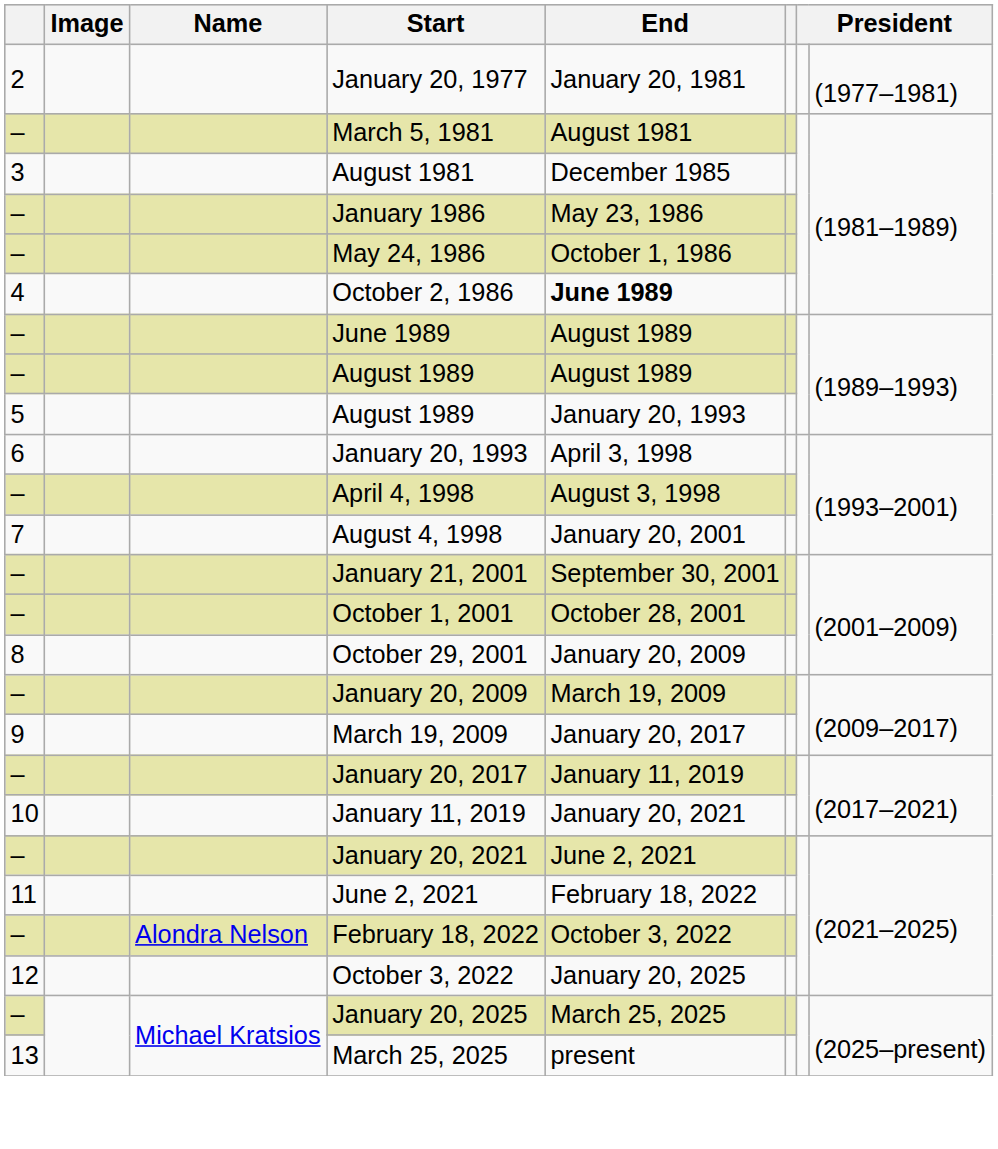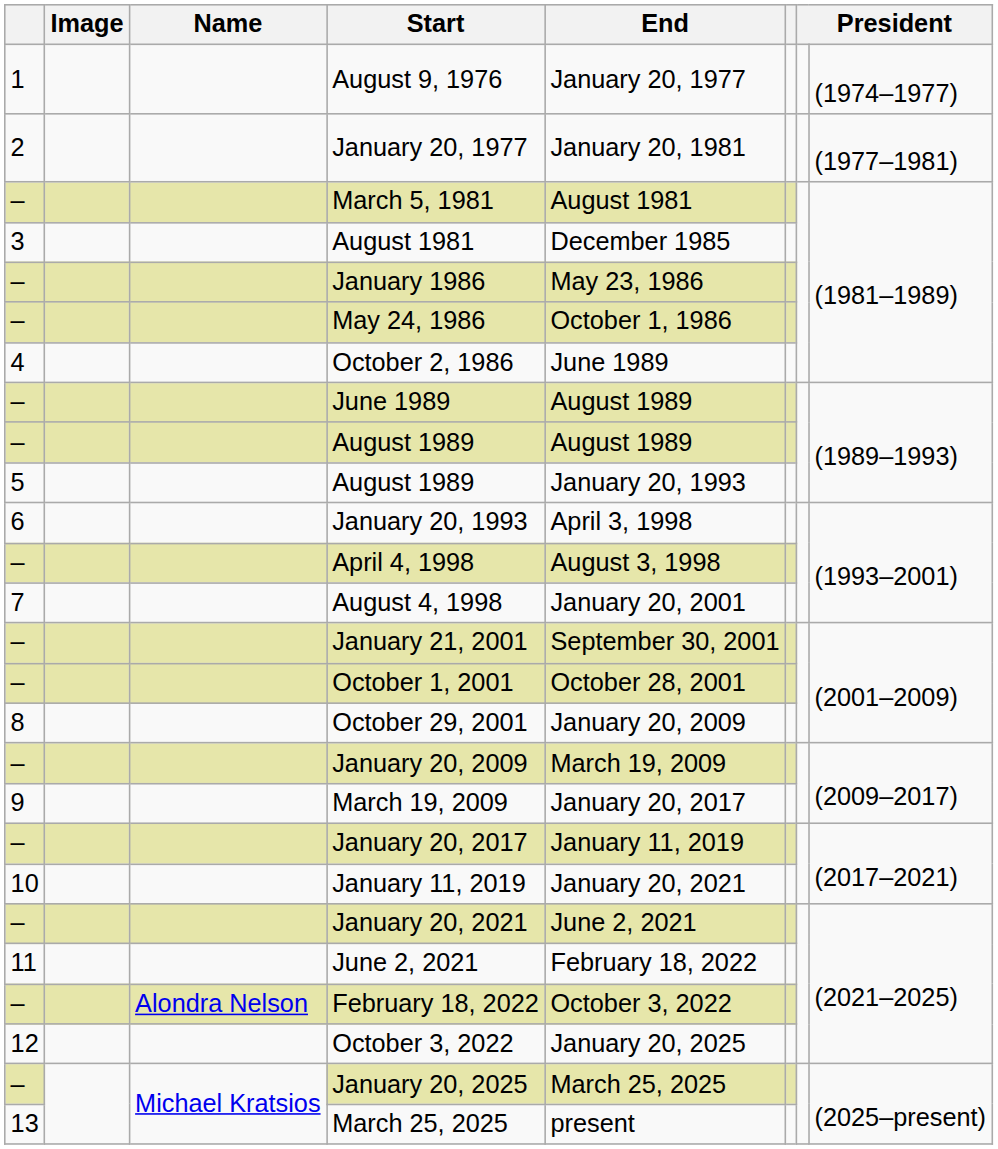+ row: (18, 78)
(612, 293) bold -> (609, 362) normal
